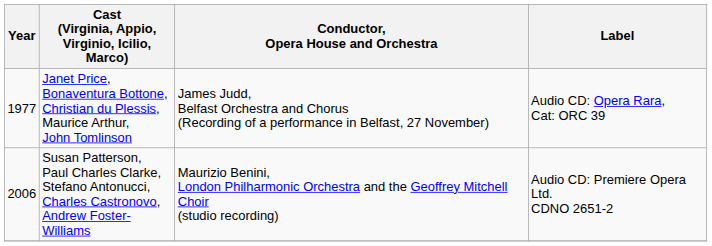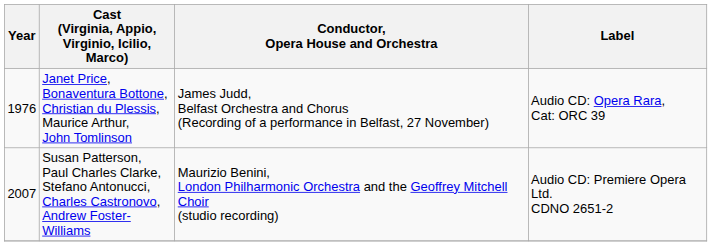(22, 108) 1977 -> (22, 108) 1976
(22, 194) 2006 -> (22, 194) 2007
